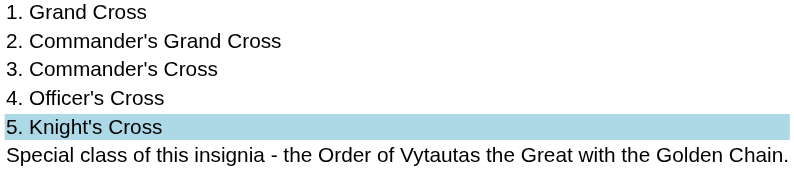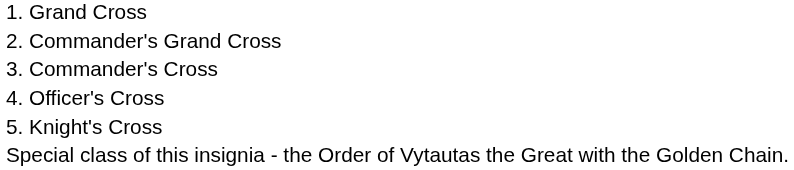(84, 126) lightblue background -> (84, 126) no background
